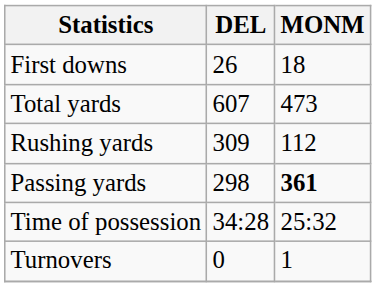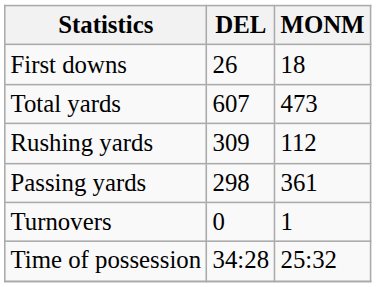(299, 182) bold -> (299, 182) normal
rows swapped: (61, 260) <-> (106, 221)
